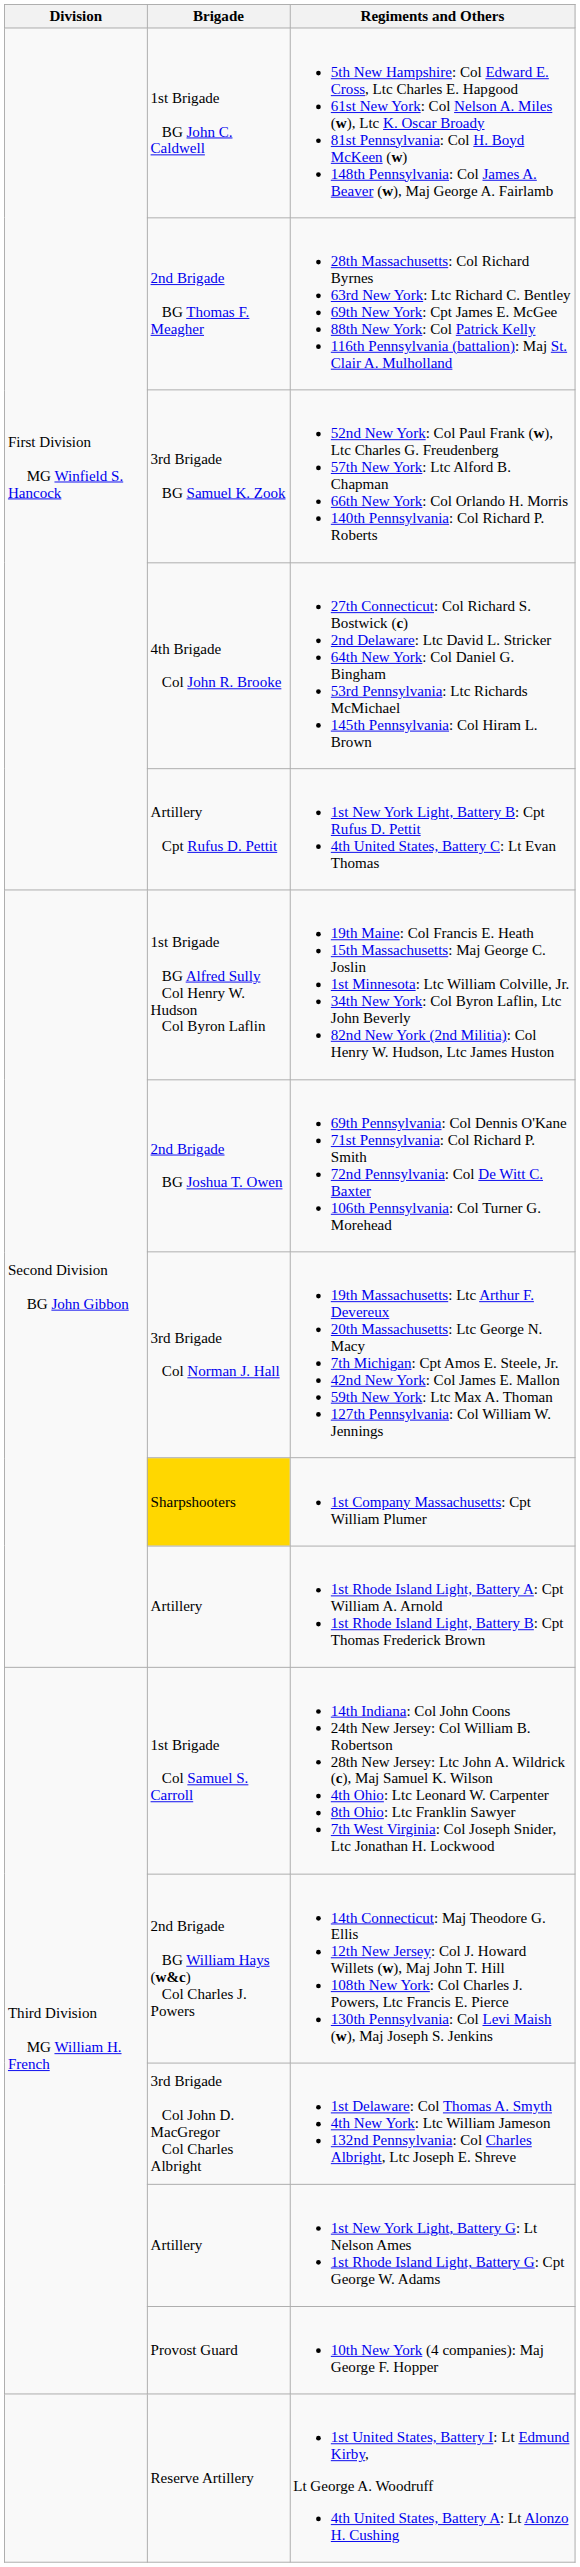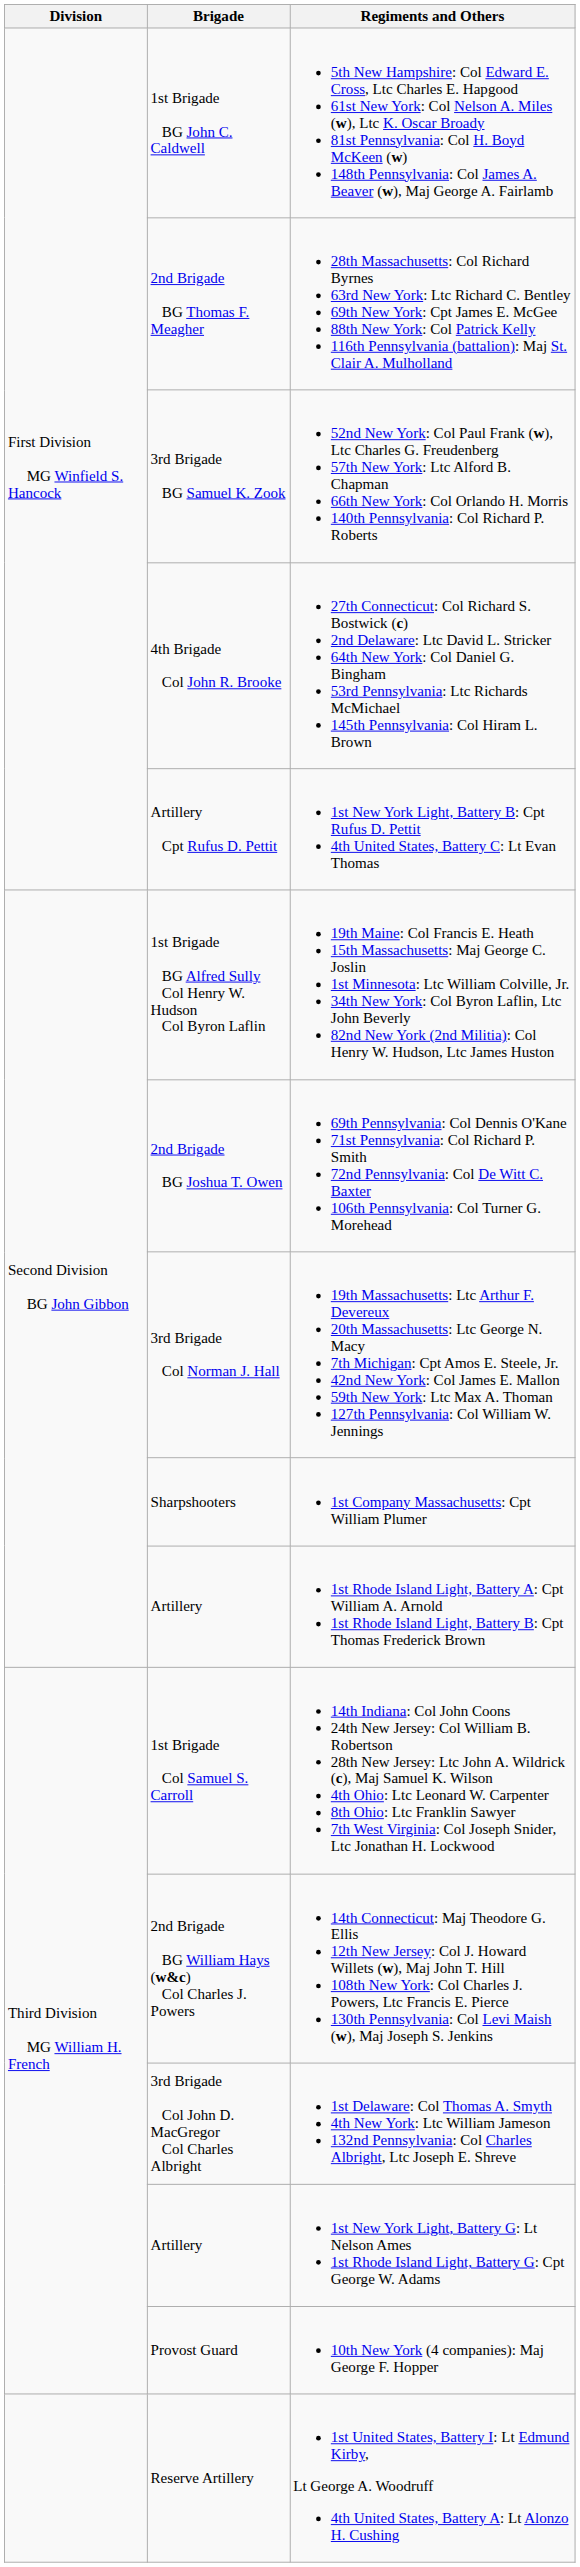(193, 1501) gold background -> (193, 1501) no background
